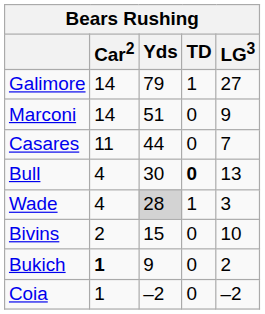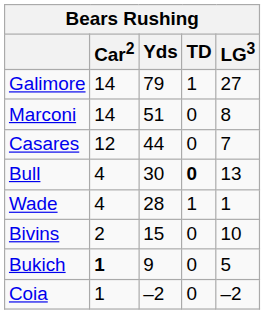(226, 114) 9 -> (226, 114) 8
(104, 144) 11 -> (105, 144) 12
(154, 204) lightgrey background -> (154, 204) no background
(226, 204) 3 -> (226, 204) 1
(226, 264) 2 -> (226, 264) 5
